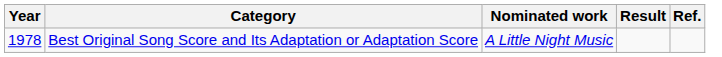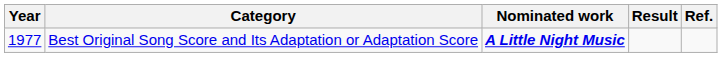(25, 40) 1978 -> (25, 40) 1977
(549, 40) normal -> (555, 40) bold
